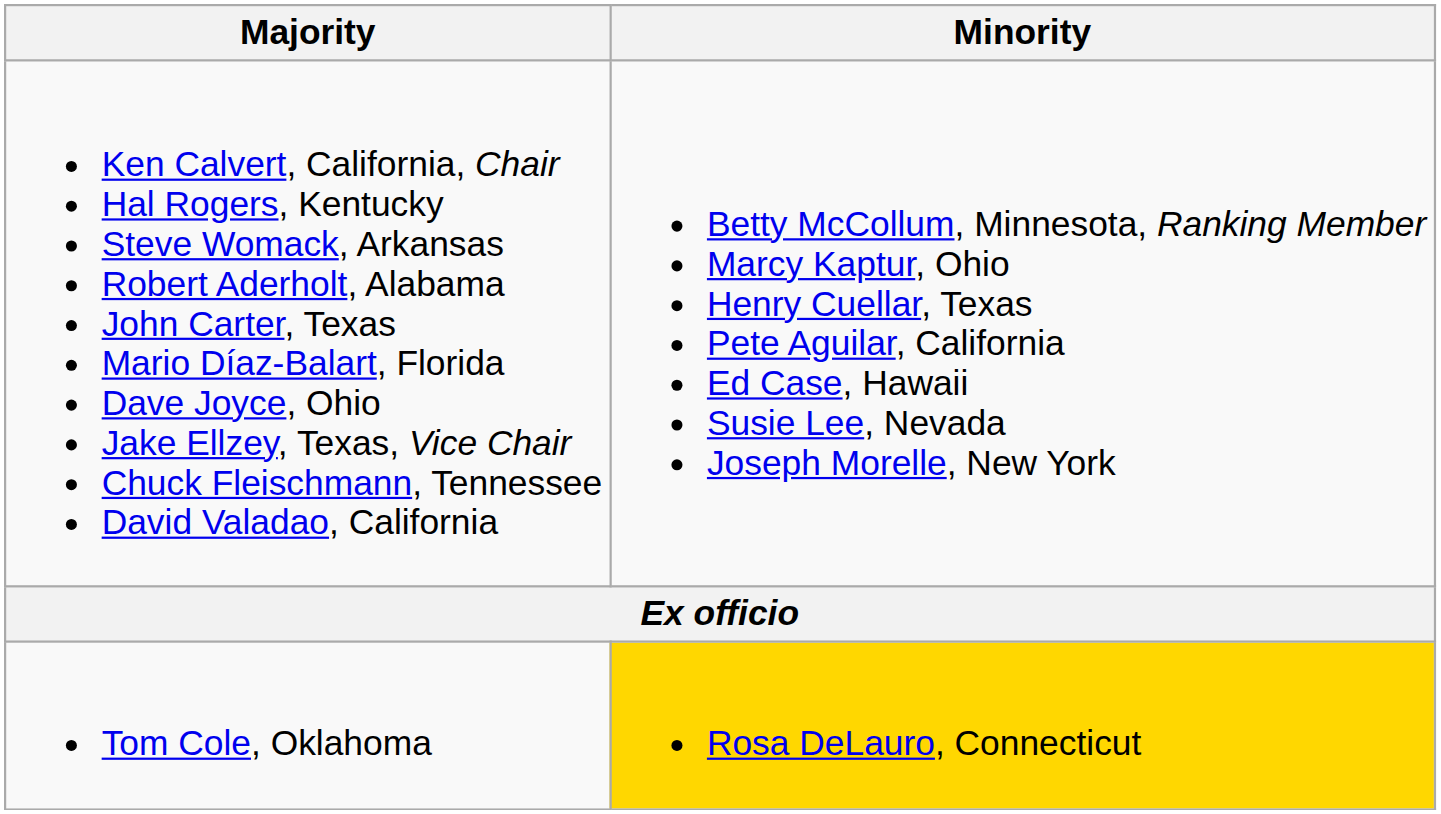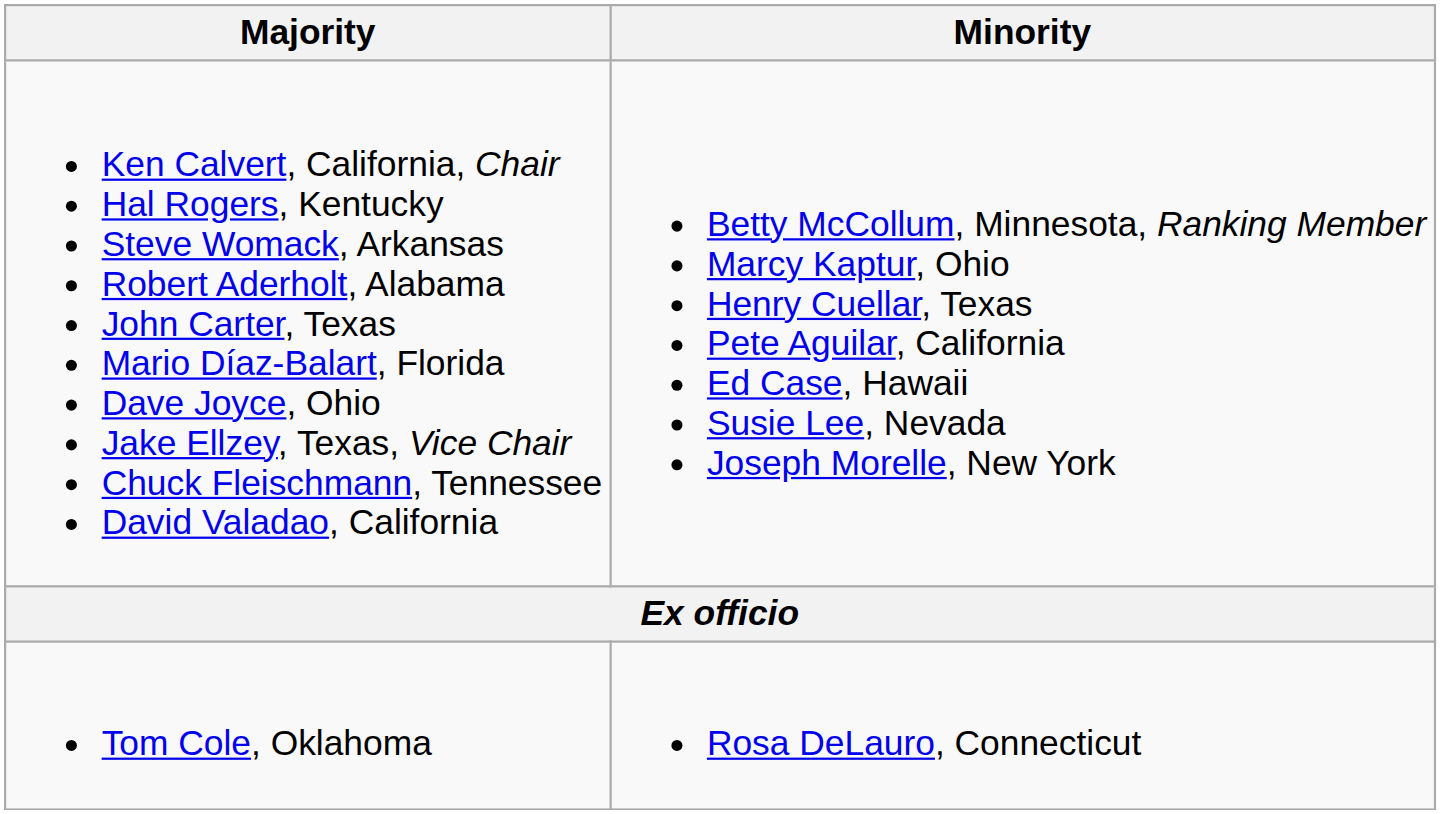(1022, 745) gold background -> (1022, 745) no background
